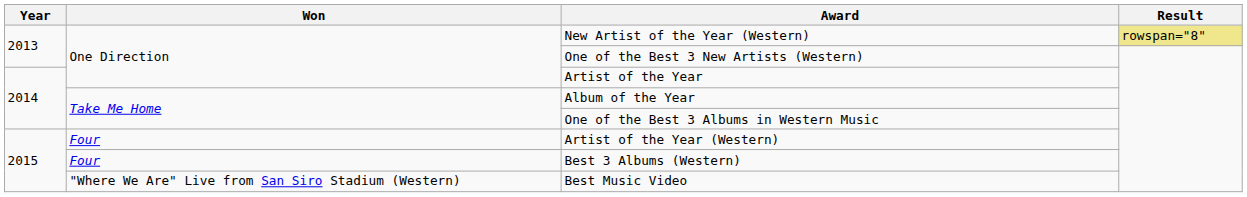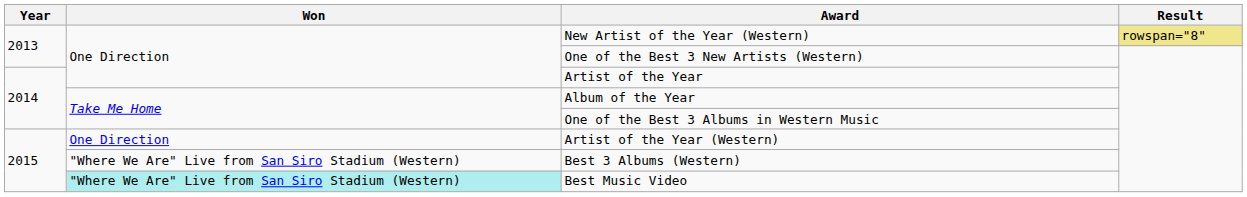(85, 139) Four -> (119, 139) One Direction
(85, 160) Four -> (265, 160) "Where We Are" Live from San Siro Stadium (Western)
(265, 181) no background -> (265, 181) paleturquoise background
